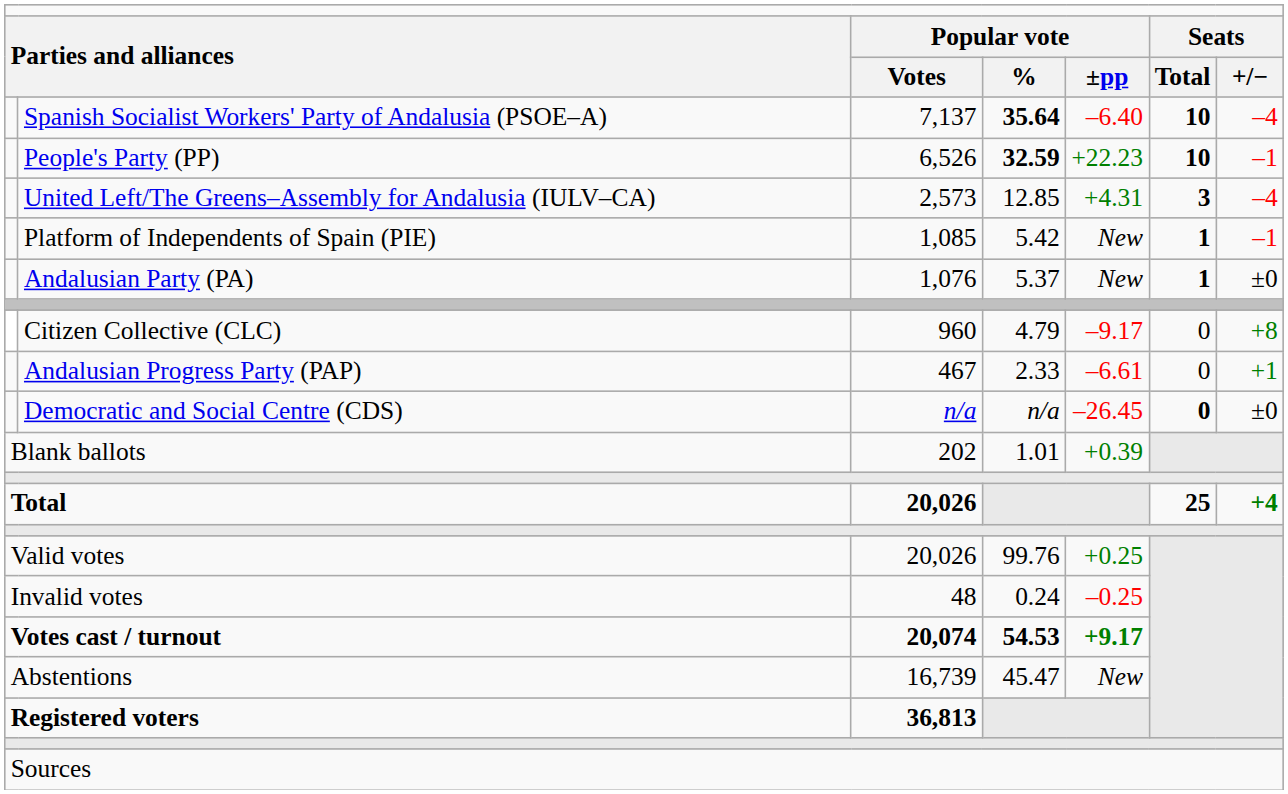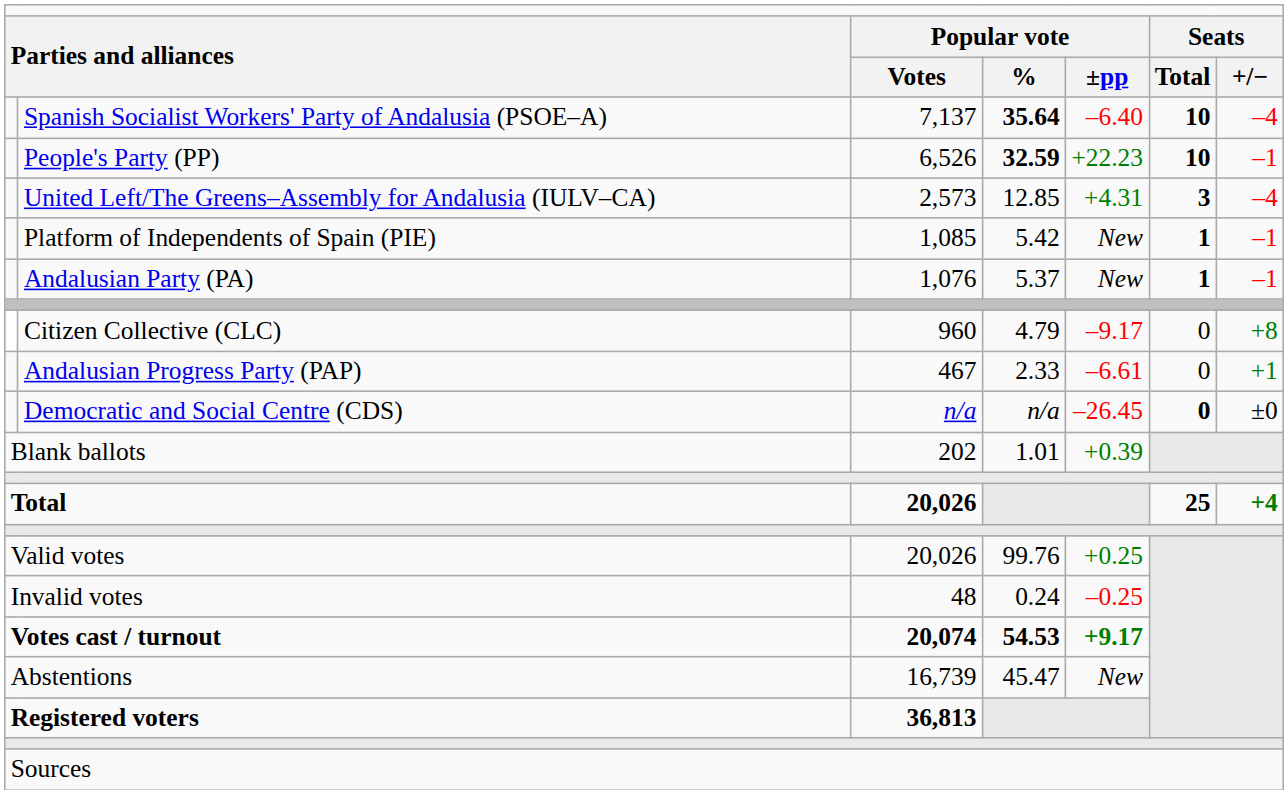(1264, 278) ±0 -> (1265, 278) –1
